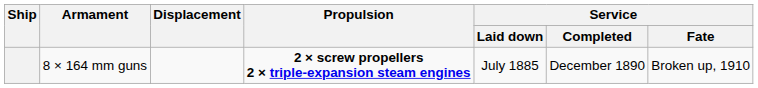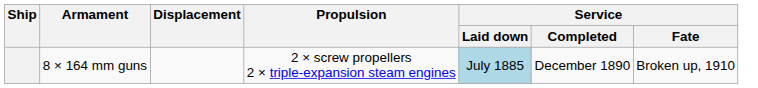(359, 65) bold -> (351, 65) normal
(510, 65) no background -> (495, 65) lightblue background
